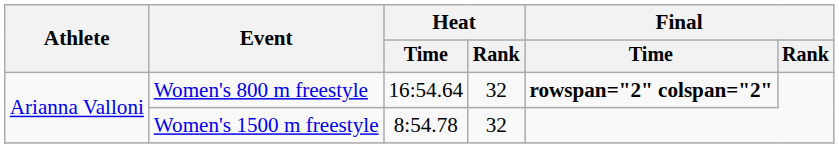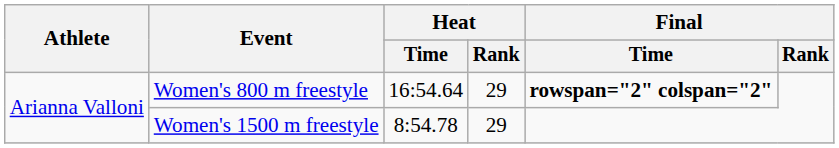(496, 90) 32 -> (496, 90) 29
(496, 125) 32 -> (496, 125) 29
